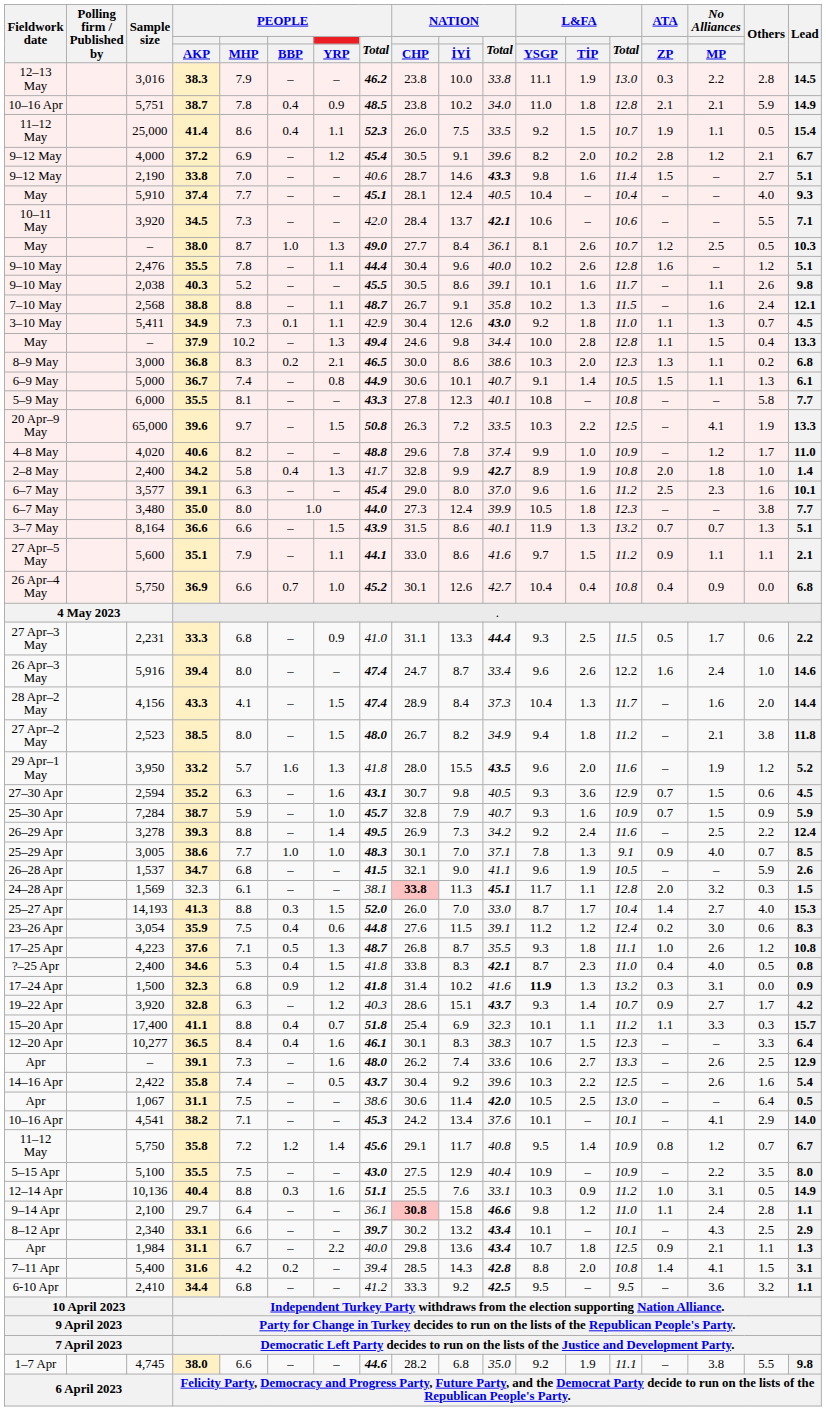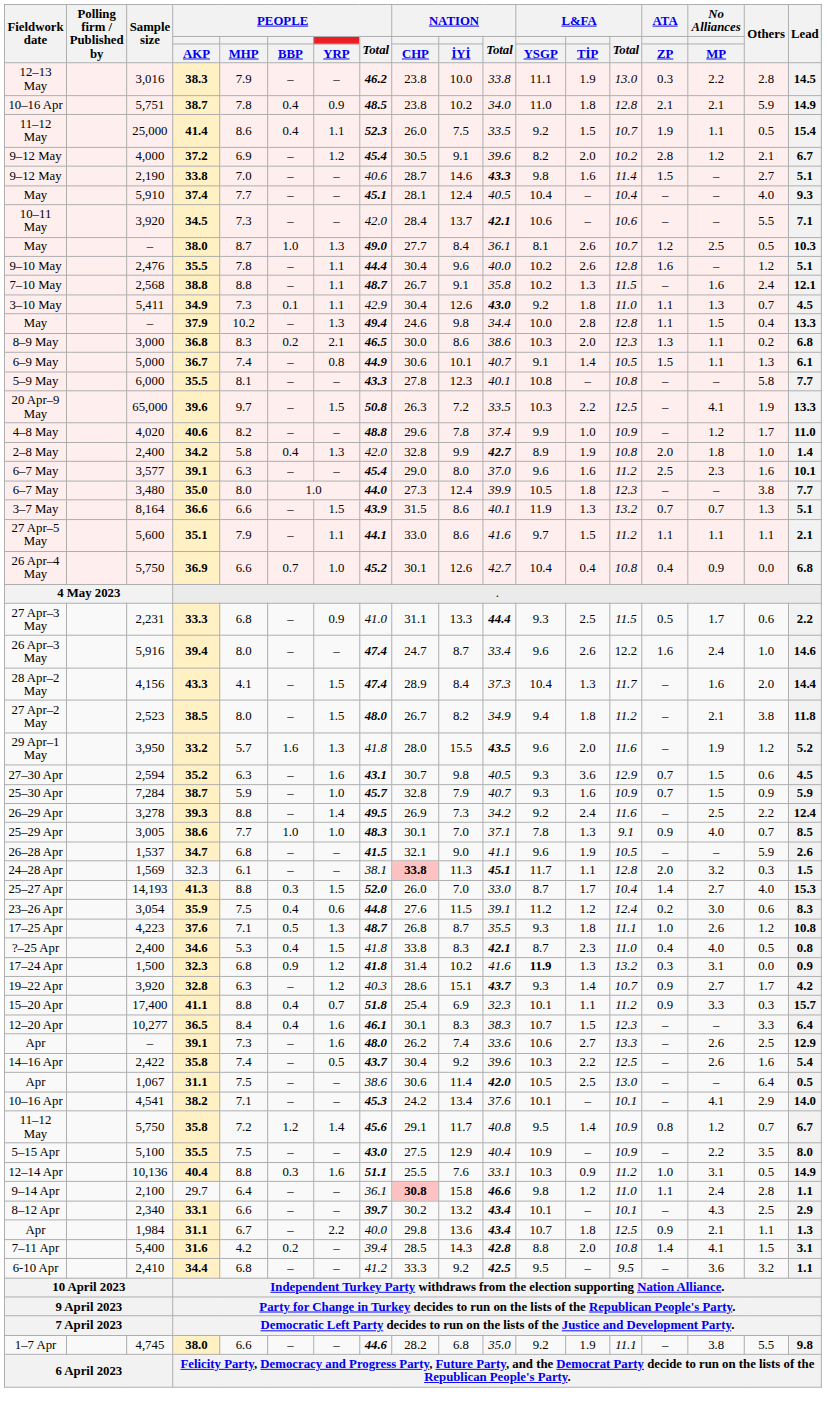- row: (150, 284)
(376, 470) 41.7 -> (376, 451) 42.0
(665, 554) 0.9 -> (665, 535) 1.1
(665, 1024) 1.1 -> (665, 1004) 0.9
